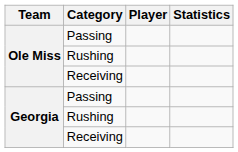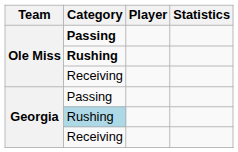(89, 35) normal -> (91, 35) bold
(90, 56) normal -> (92, 56) bold
(90, 116) no background -> (90, 116) lightblue background
